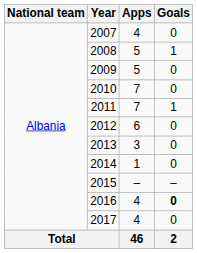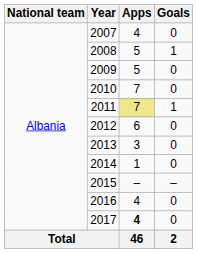(137, 107) no background -> (137, 107) khaki background
(174, 201) bold -> (174, 201) normal
(137, 220) normal -> (137, 220) bold
